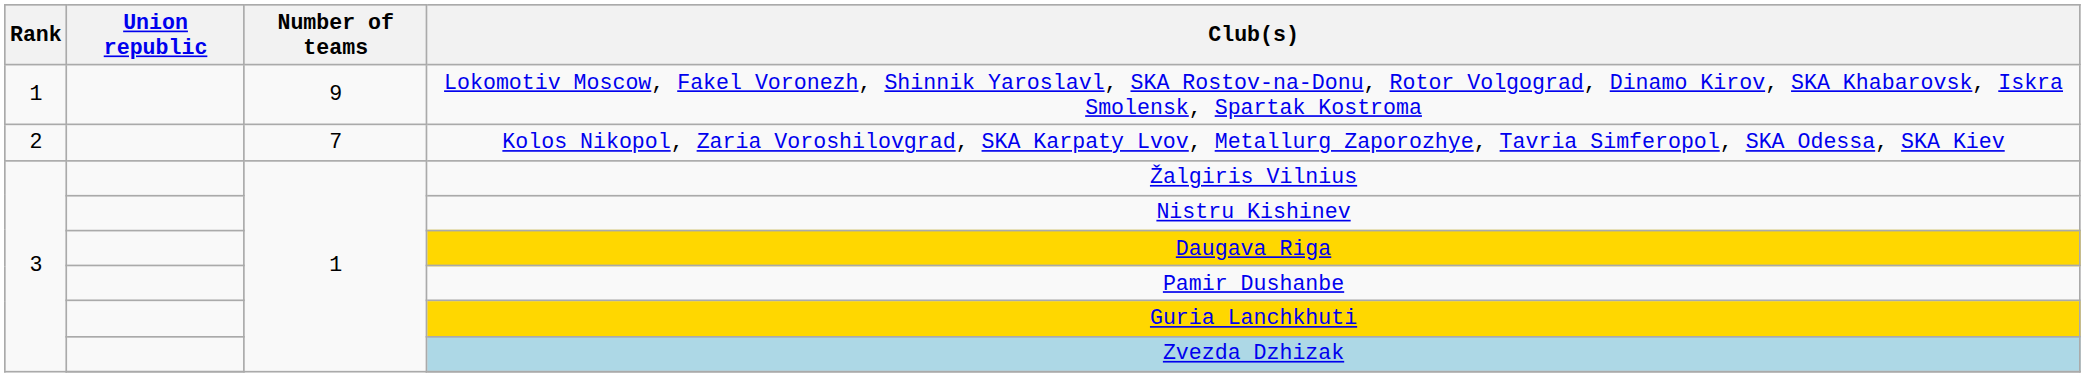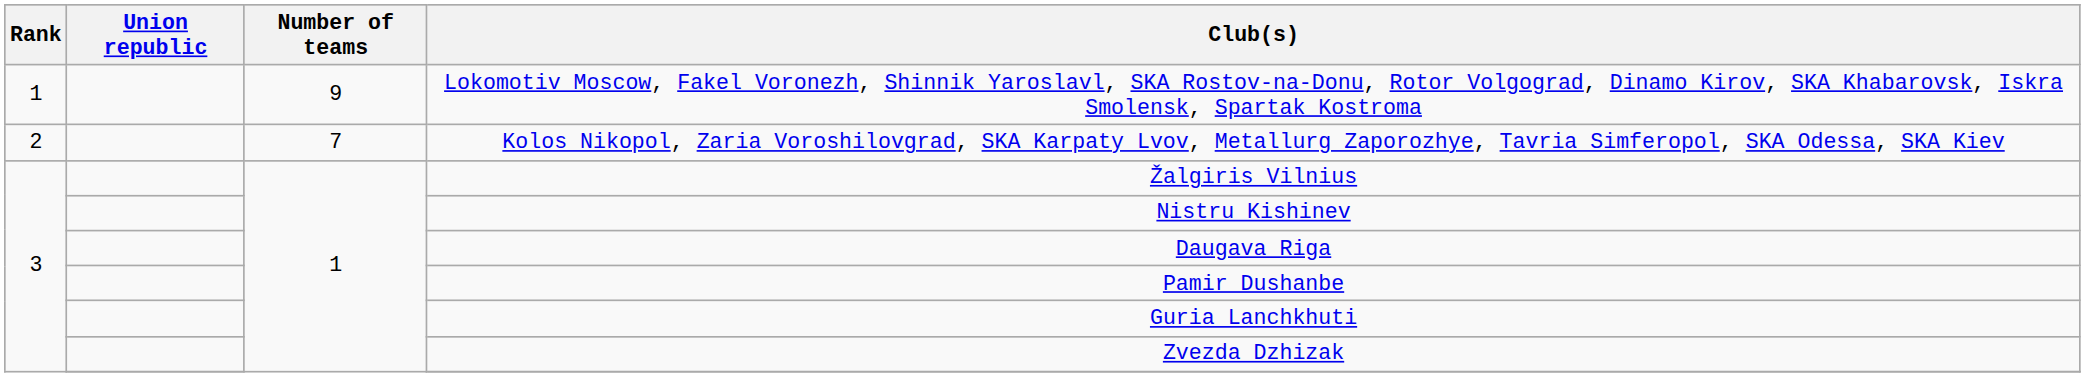(1254, 248) gold background -> (1254, 248) no background
(1254, 318) gold background -> (1254, 318) no background
(1254, 354) lightblue background -> (1254, 354) no background
